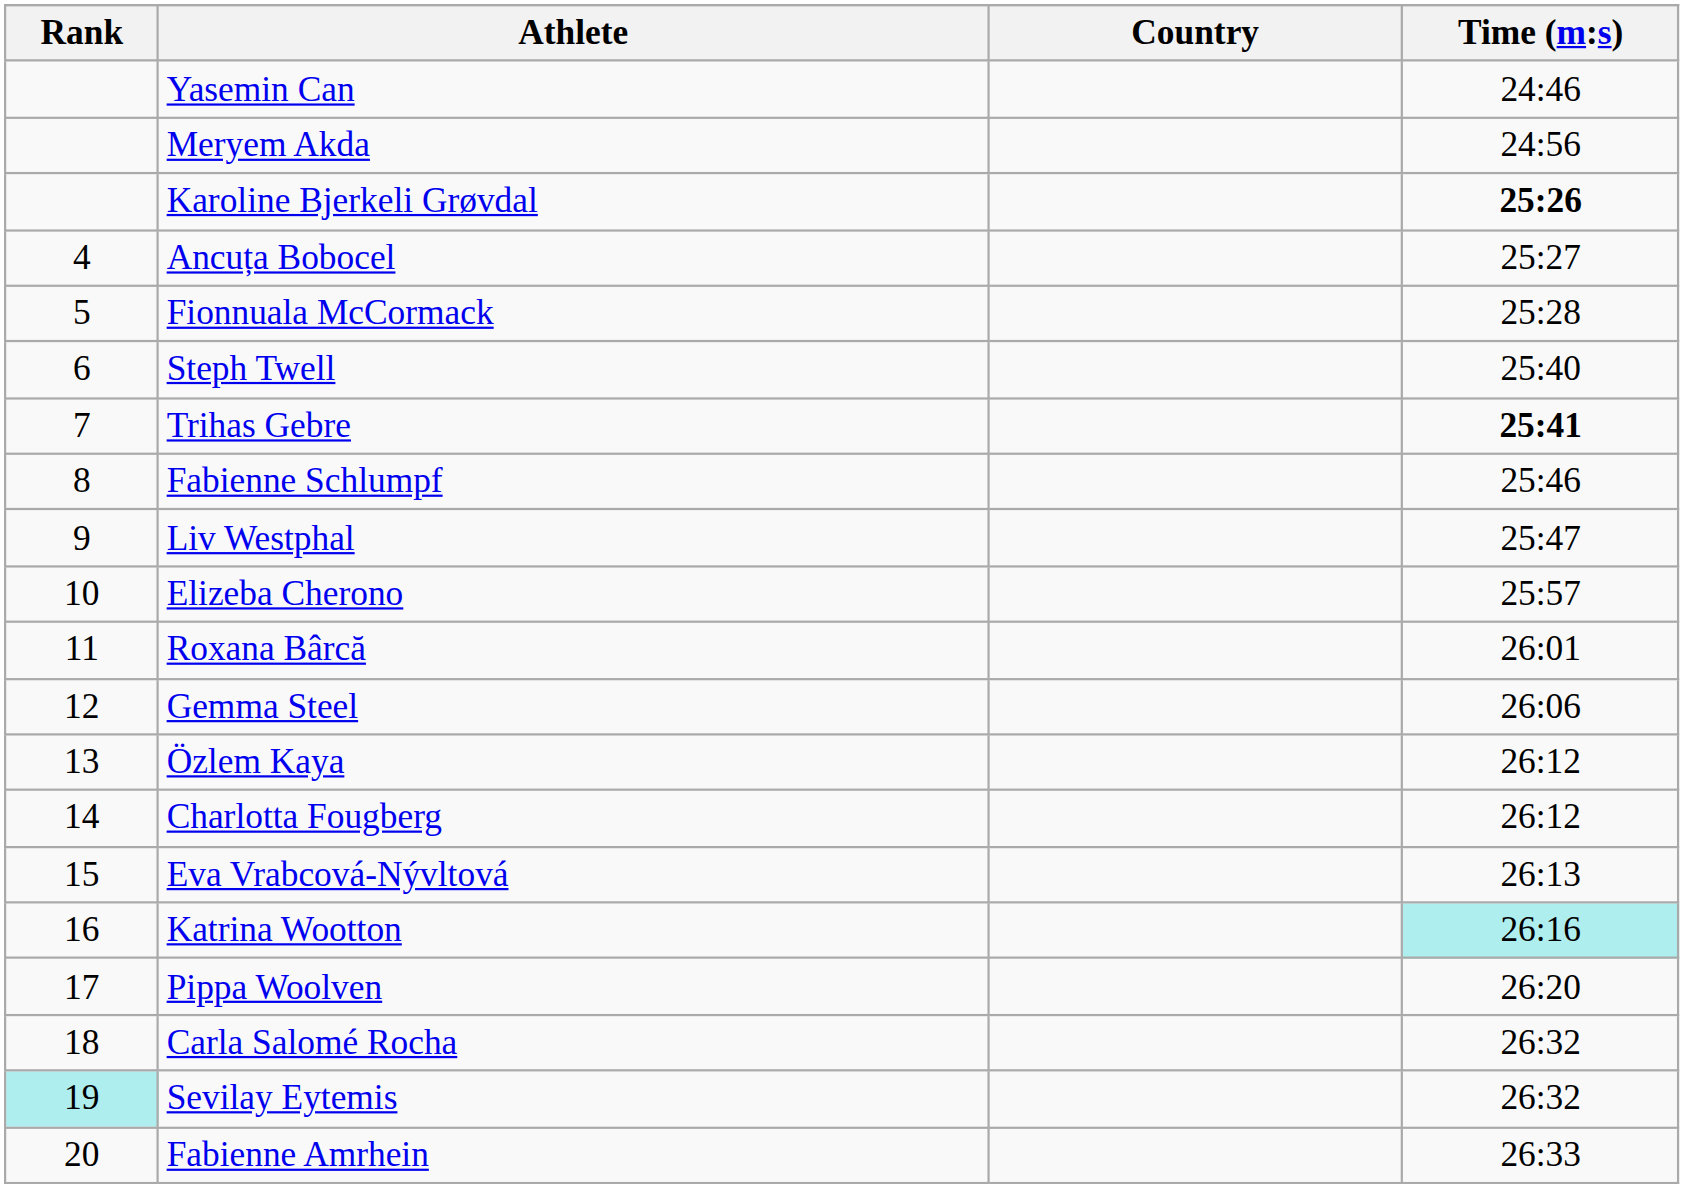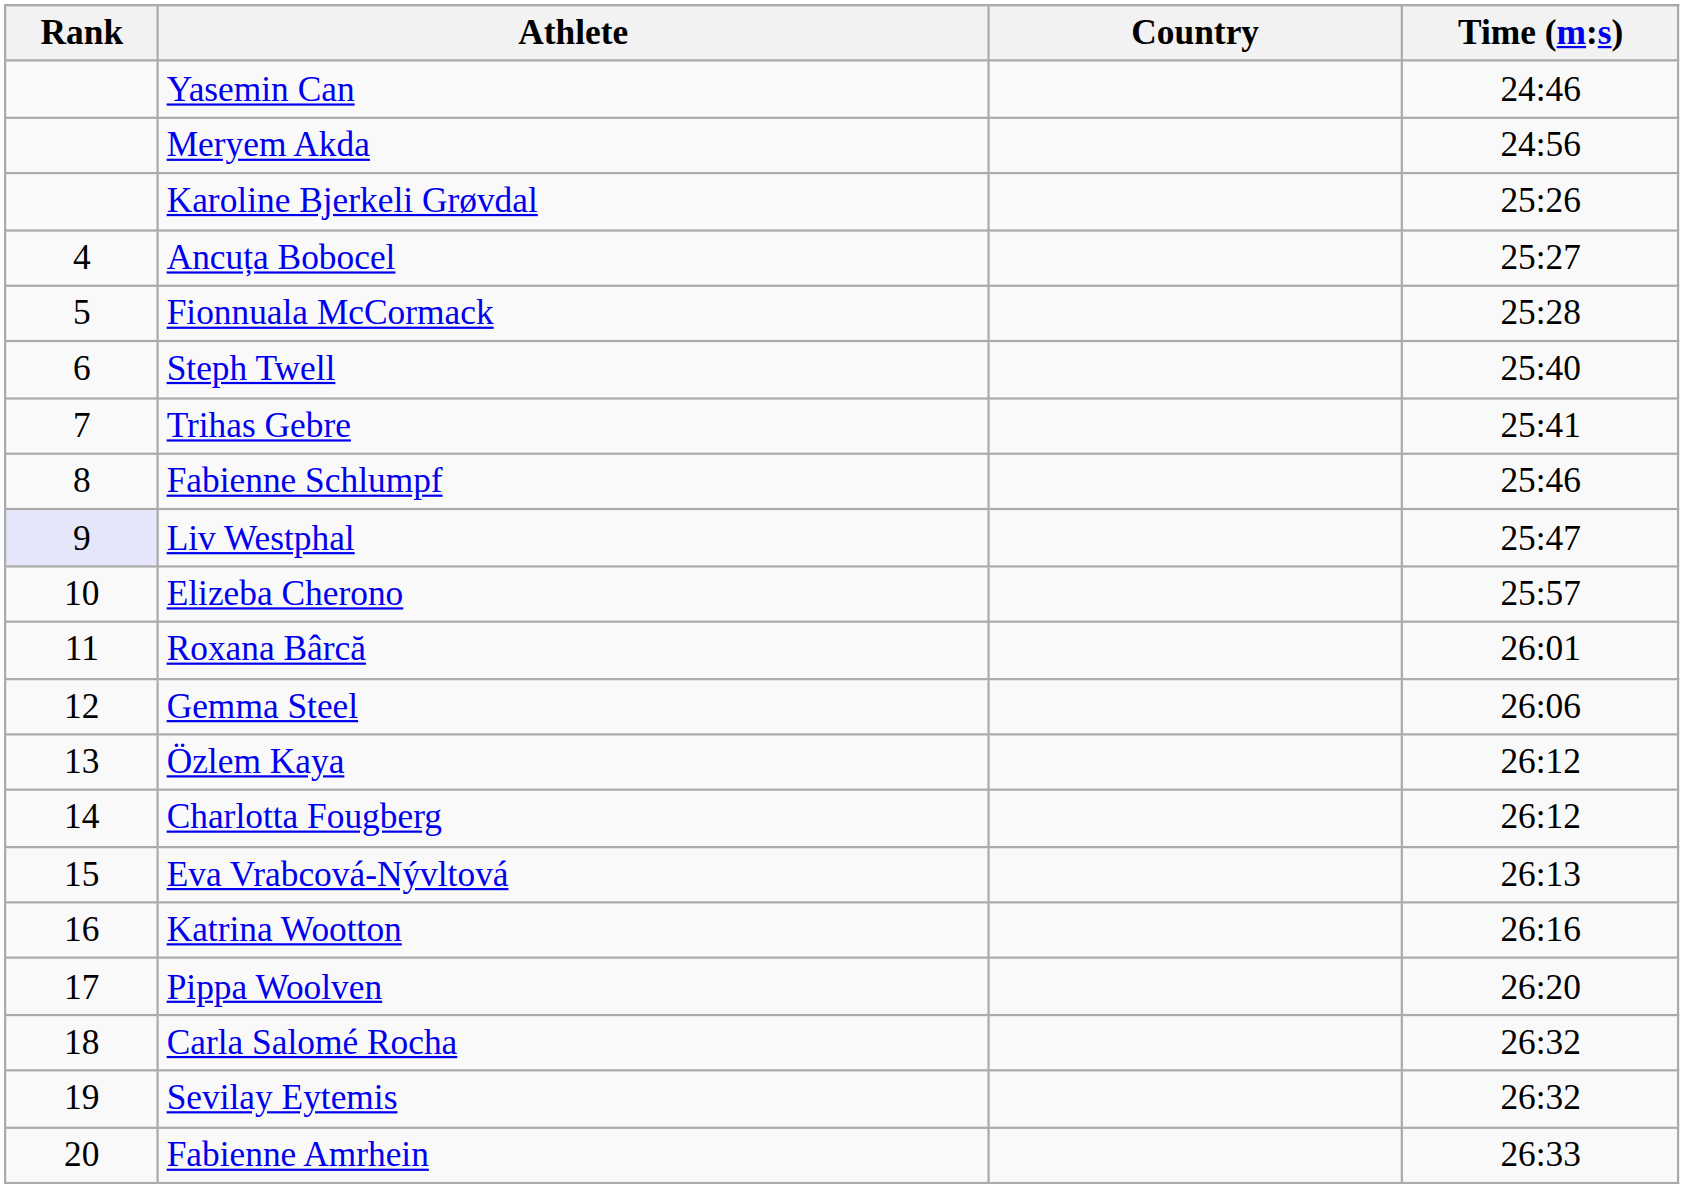(1541, 200) bold -> (1541, 200) normal
(1541, 425) bold -> (1541, 425) normal
(82, 537) no background -> (82, 537) lavender background
(1541, 929) paleturquoise background -> (1541, 929) no background
(82, 1098) paleturquoise background -> (82, 1098) no background
